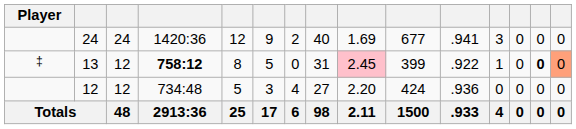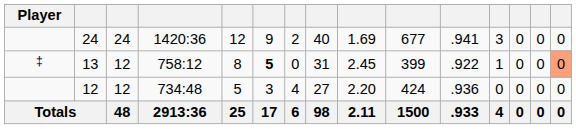(180, 64) bold -> (180, 64) normal
(269, 64) normal -> (269, 64) bold
(362, 64) pink background -> (362, 64) no background
(540, 64) bold -> (540, 64) normal
